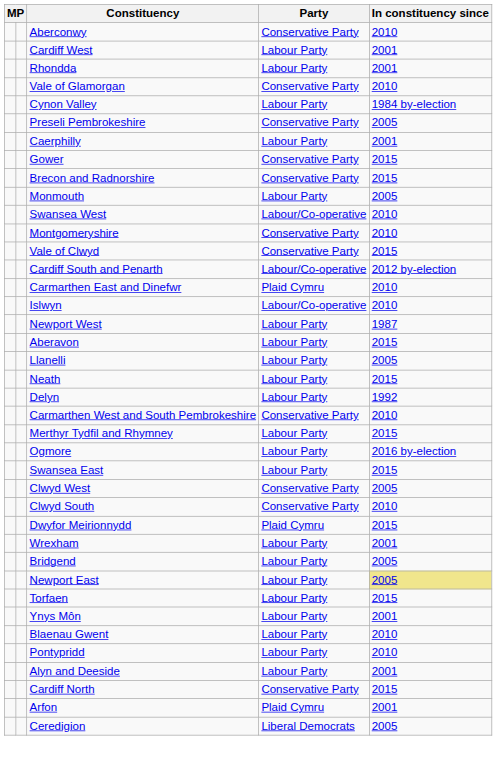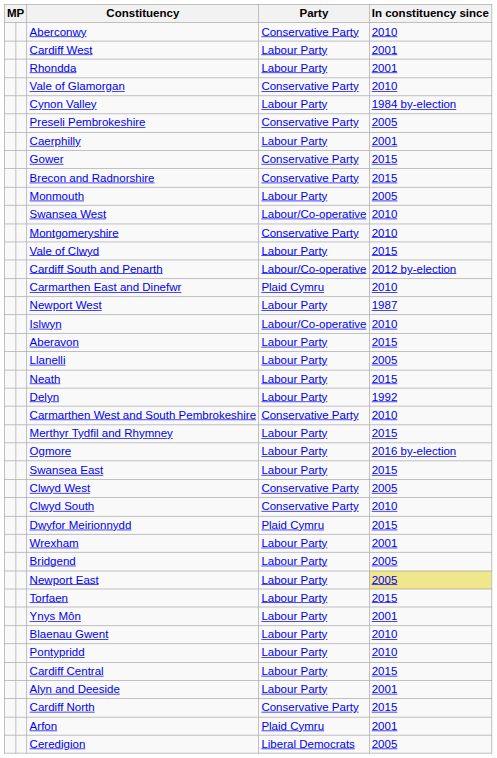(310, 251) Conservative Party -> (294, 251) Labour Party
rows swapped: (46, 305) <-> (66, 324)
+ row: (67, 671)
